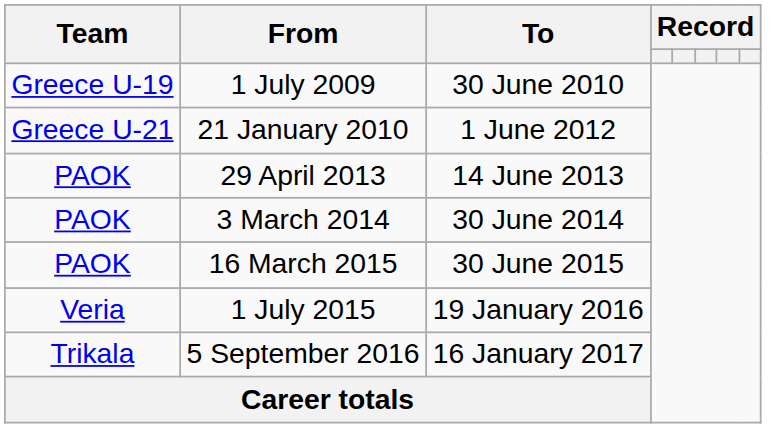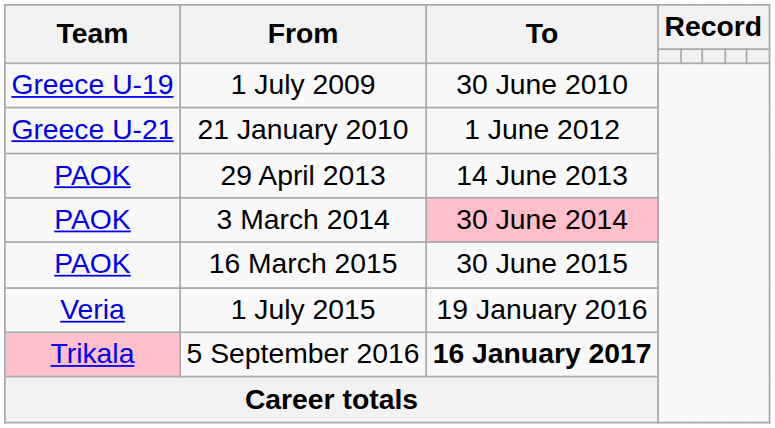(538, 219) no background -> (542, 219) pink background
(92, 354) no background -> (92, 354) pink background
(538, 354) normal -> (542, 354) bold
